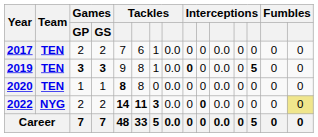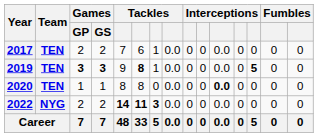(141, 68) normal -> (141, 68) bold
(190, 68) bold -> (190, 68) normal
(123, 86) bold -> (123, 86) normal
(222, 86) normal -> (222, 86) bold
(203, 104) bold -> (203, 104) normal
(300, 104) khaki background -> (300, 104) no background
